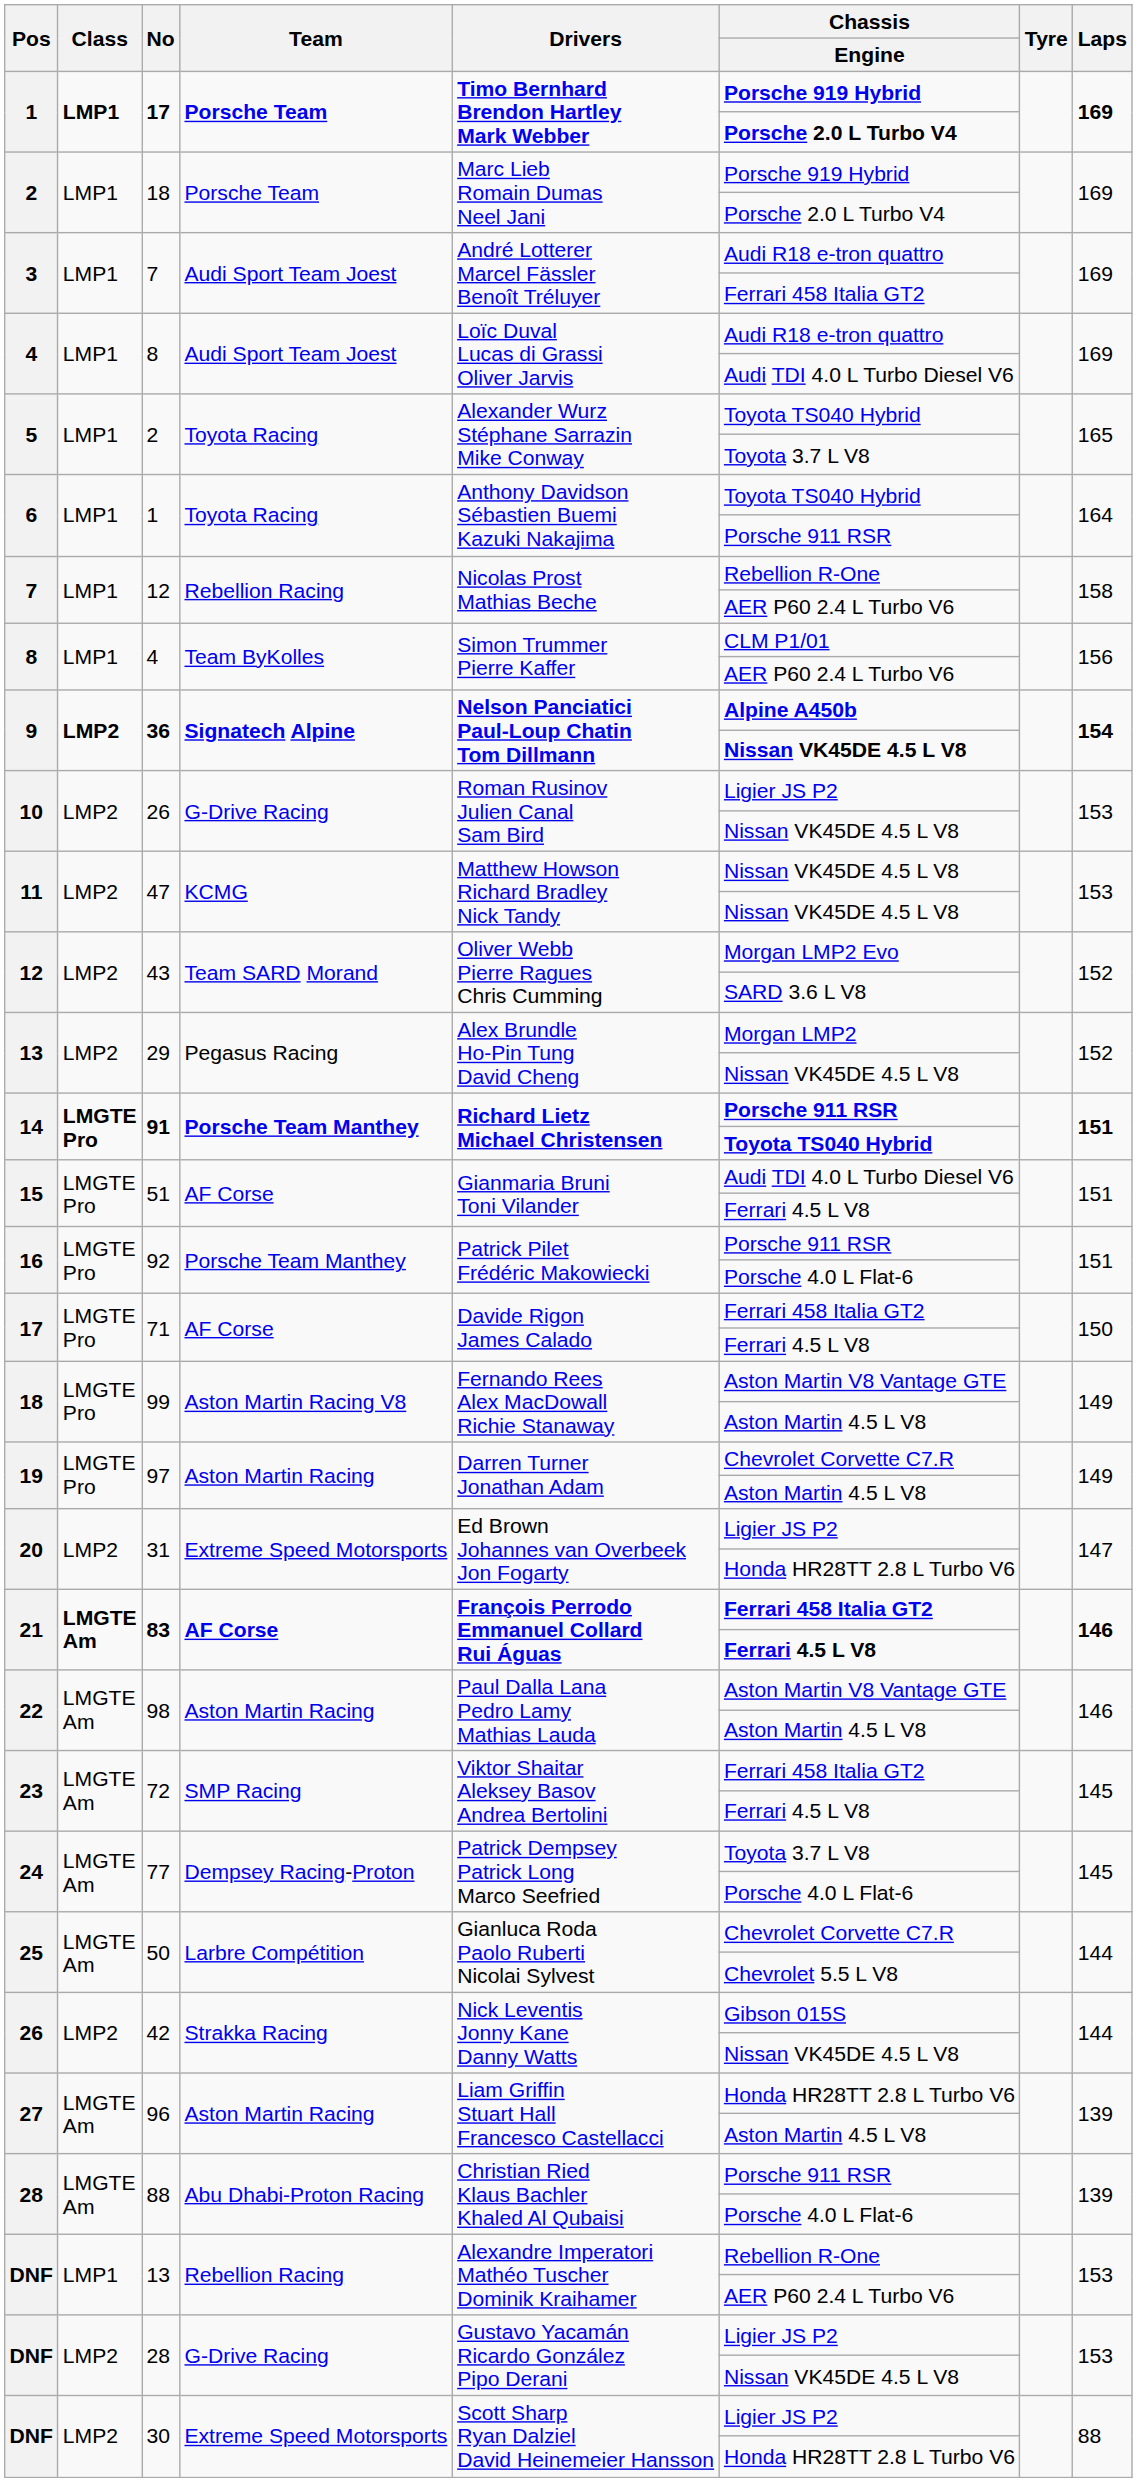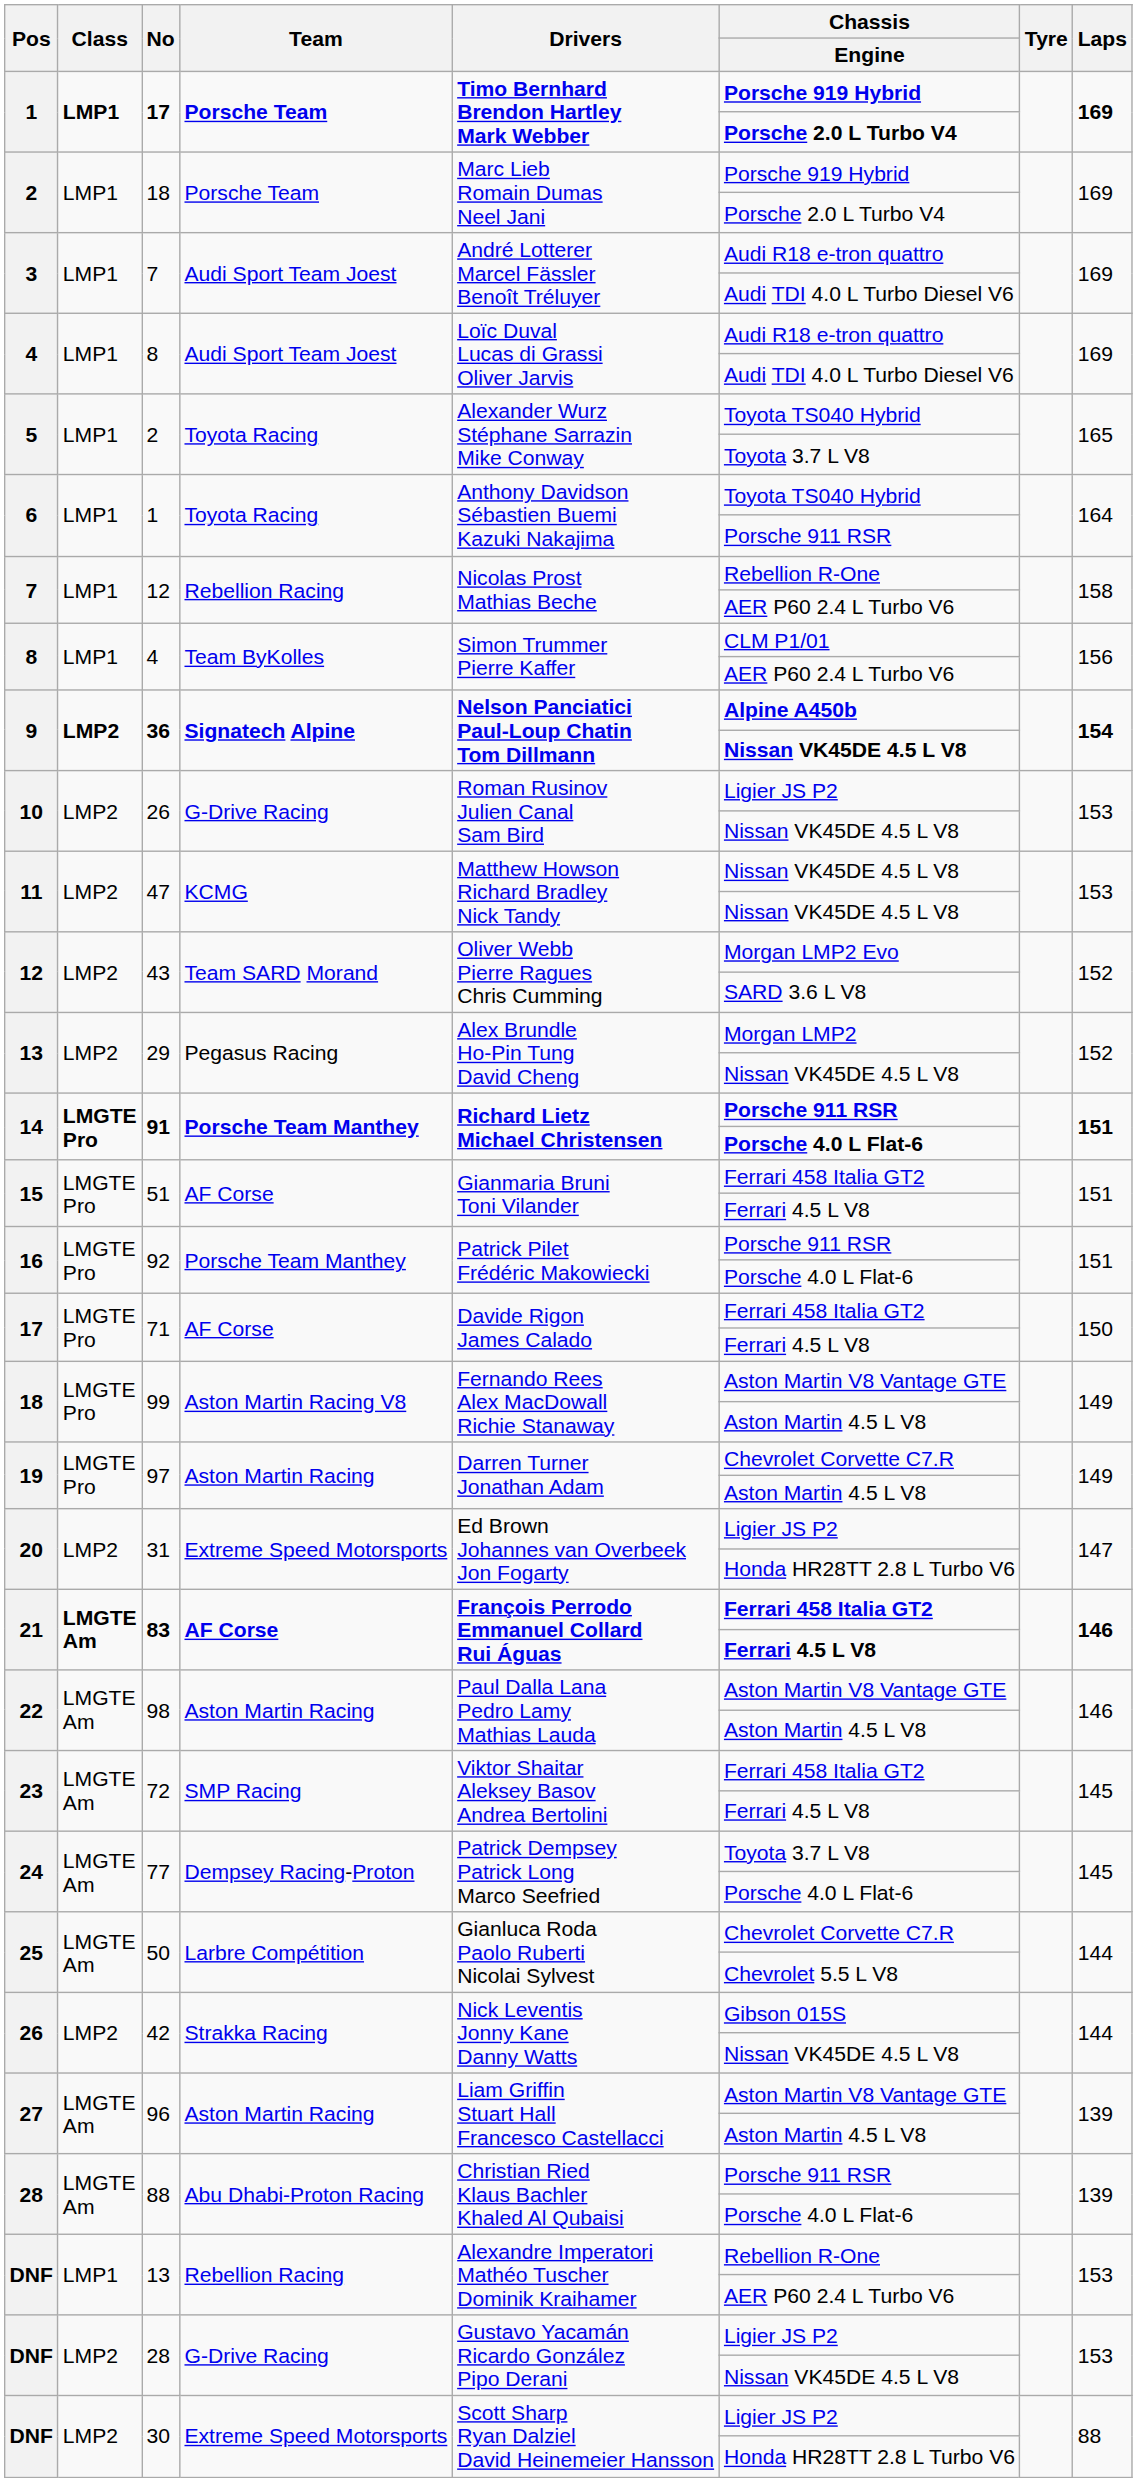(824, 294) Ferrari 458 Italia GT2 -> (869, 294) Audi TDI 4.0 L Turbo Diesel V6
(828, 1144) Toyota TS040 Hybrid -> (823, 1144) Porsche 4.0 L Flat-6
(869, 1177) Audi TDI 4.0 L Turbo Diesel V6 -> (824, 1177) Ferrari 458 Italia GT2
(869, 2094) Honda HR28TT 2.8 L Turbo V6 -> (865, 2094) Aston Martin V8 Vantage GTE
